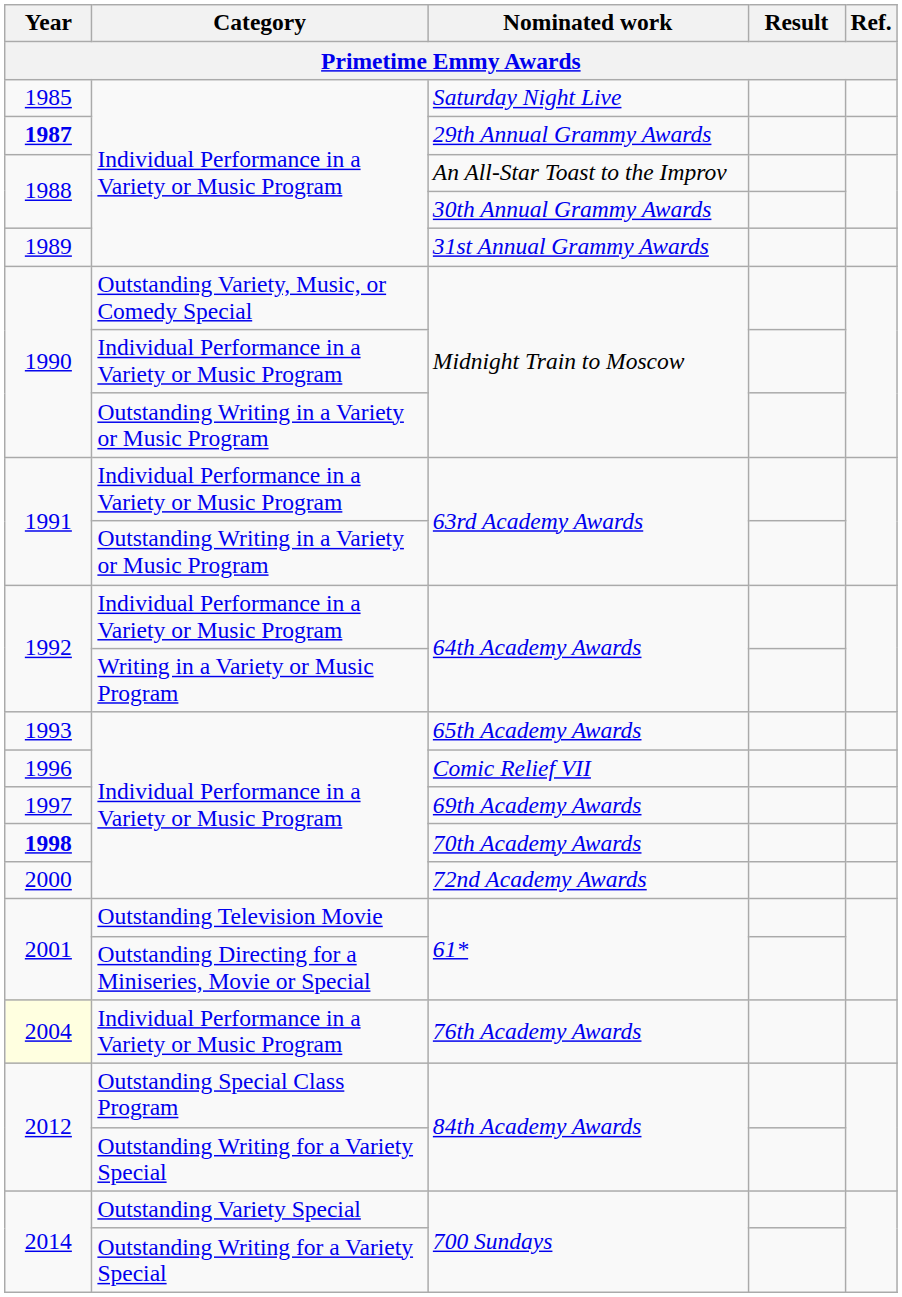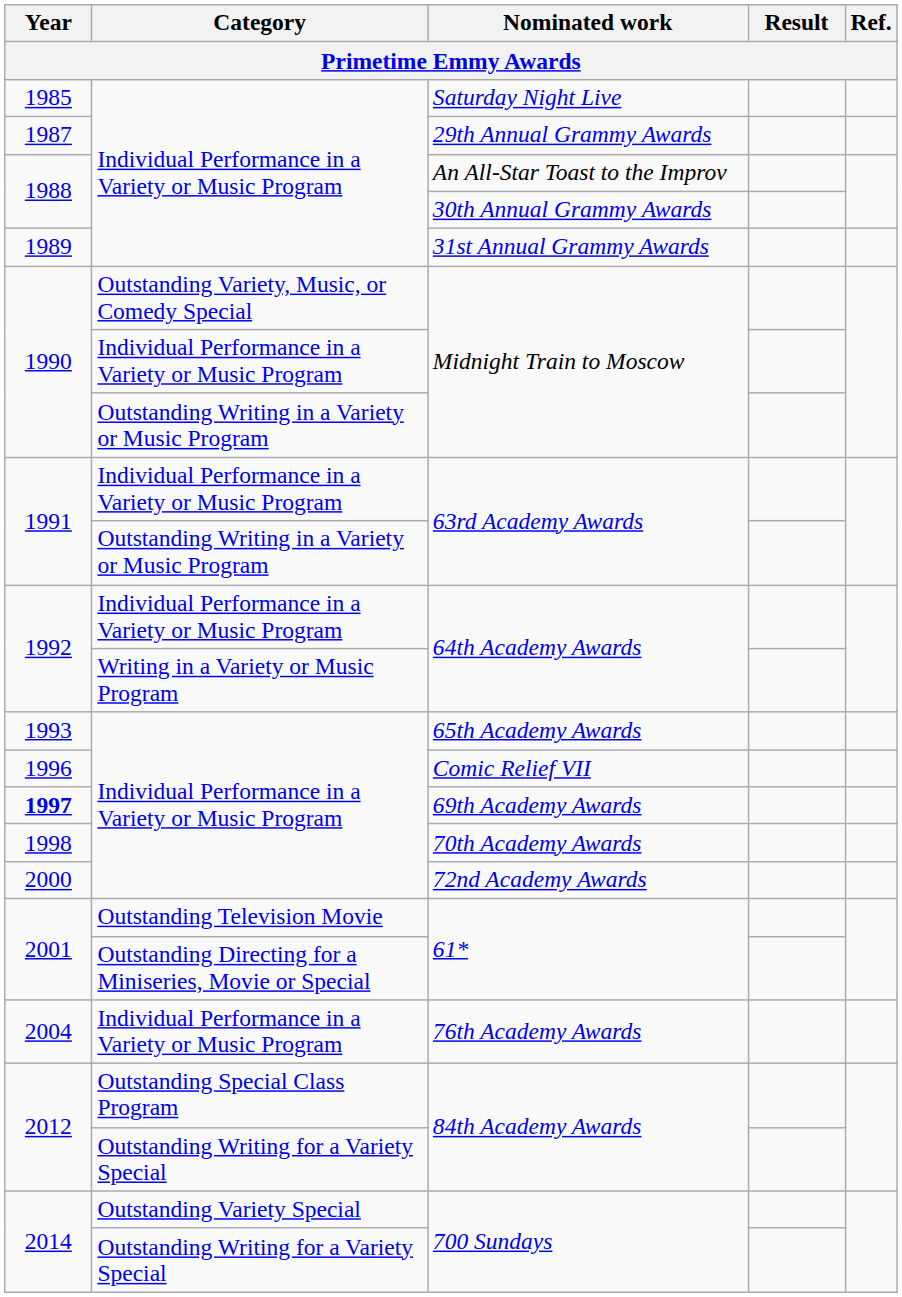(48, 135) bold -> (48, 135) normal
(48, 805) normal -> (48, 805) bold
(48, 842) bold -> (48, 842) normal
(48, 1031) lightyellow background -> (48, 1031) no background
